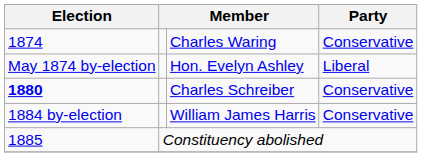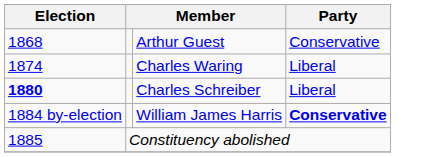+ row: (180, 41)
(368, 41) Conservative -> (312, 66) Liberal
- row: (237, 66)
(368, 90) Conservative -> (312, 90) Liberal
(368, 115) normal -> (338, 115) bold
